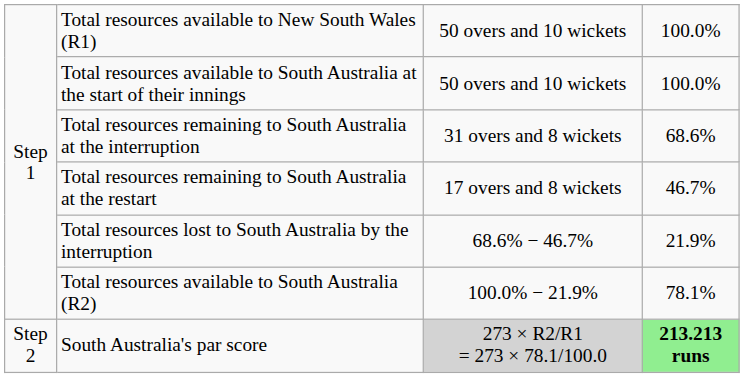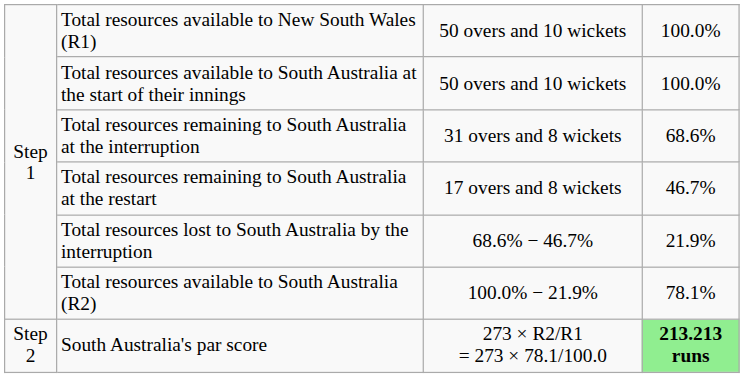(533, 345) lightgrey background -> (533, 345) no background
